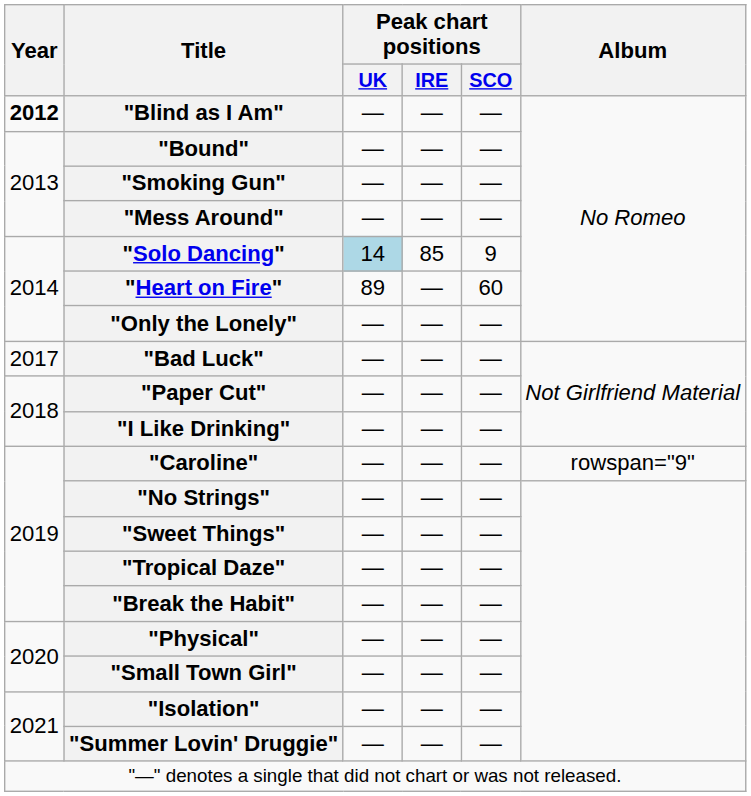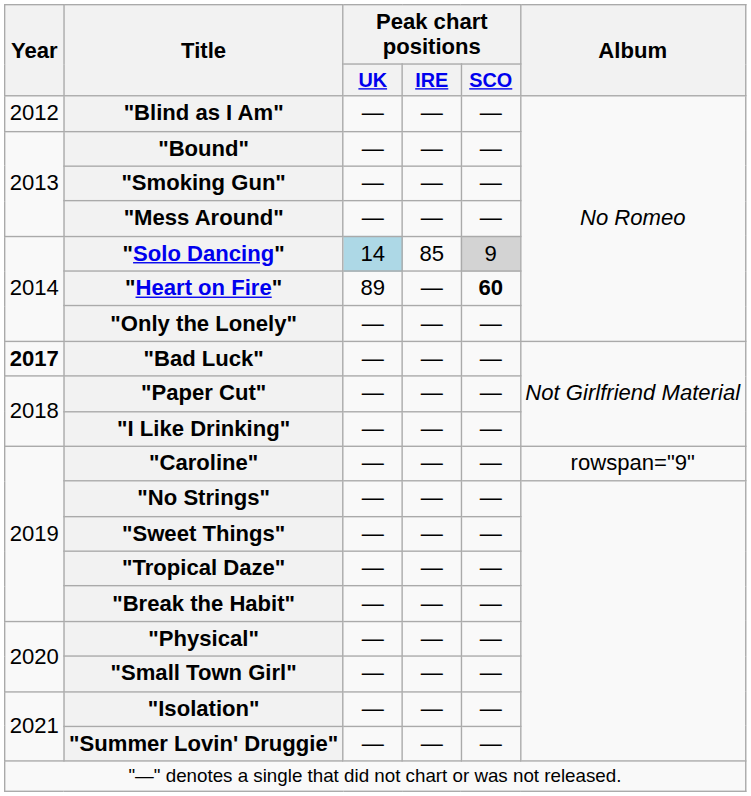(34, 113) bold -> (34, 113) normal
(491, 253) no background -> (491, 253) lightgrey background
(491, 288) normal -> (491, 288) bold
(34, 358) normal -> (34, 358) bold
